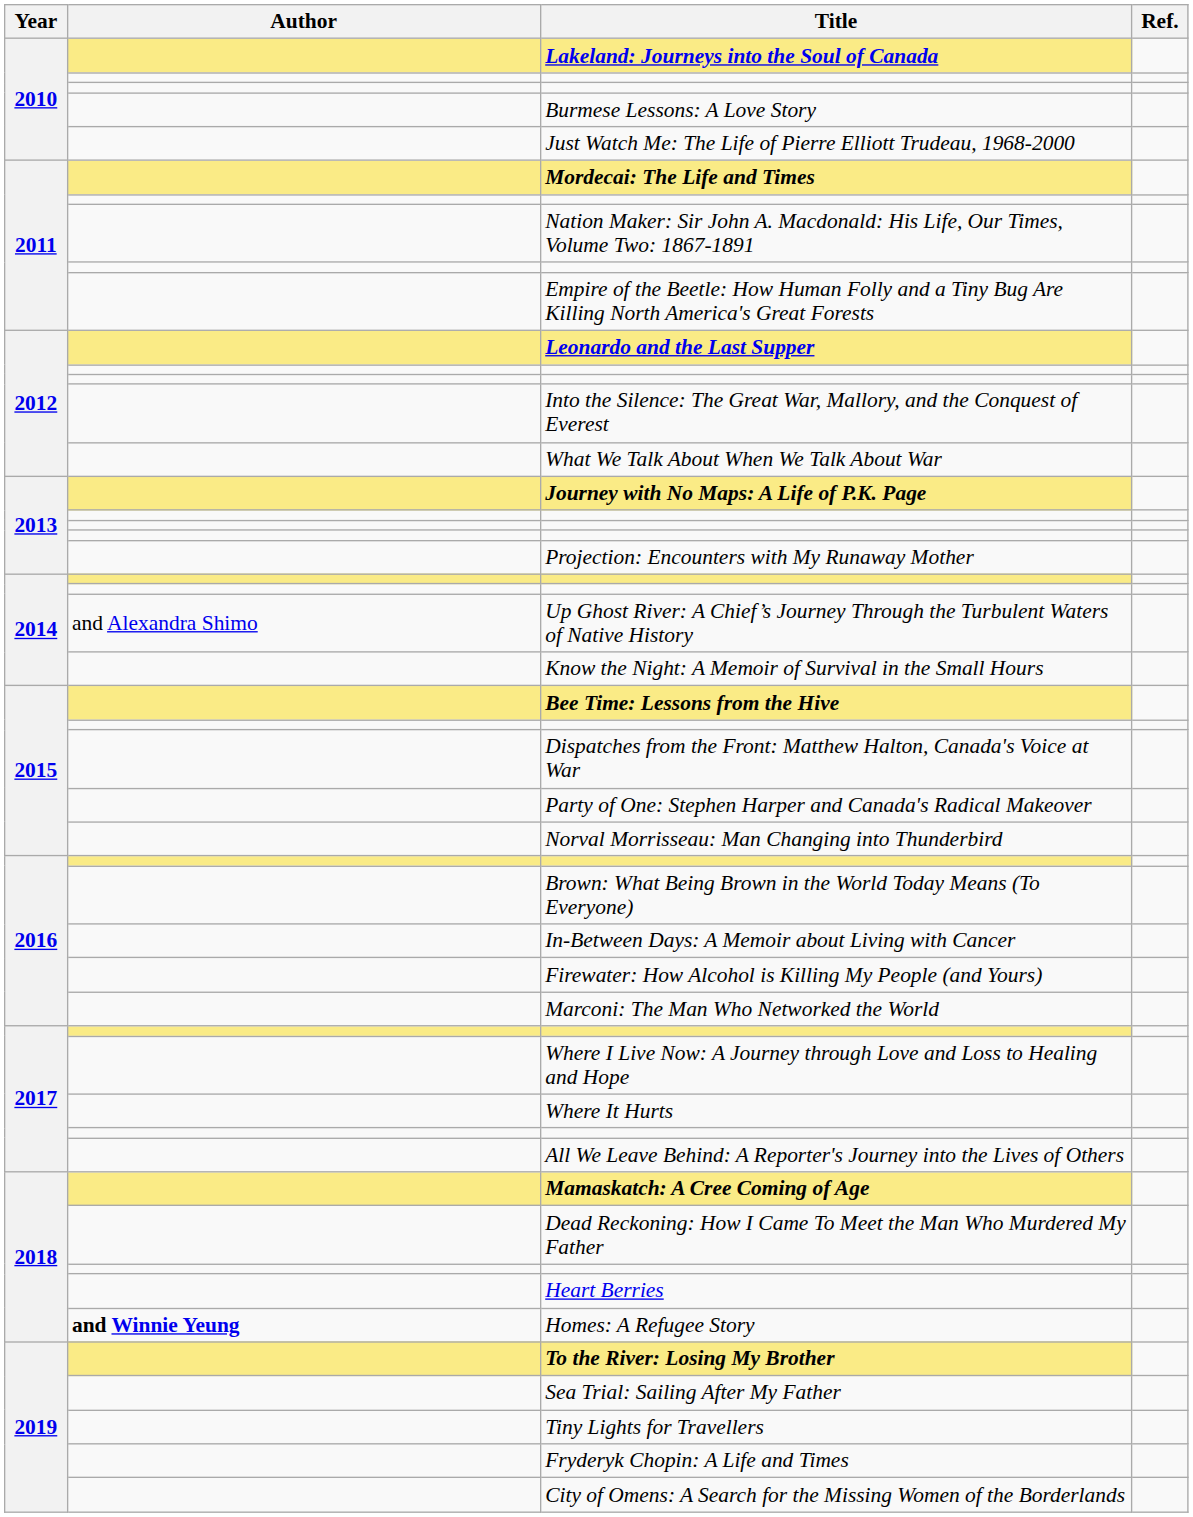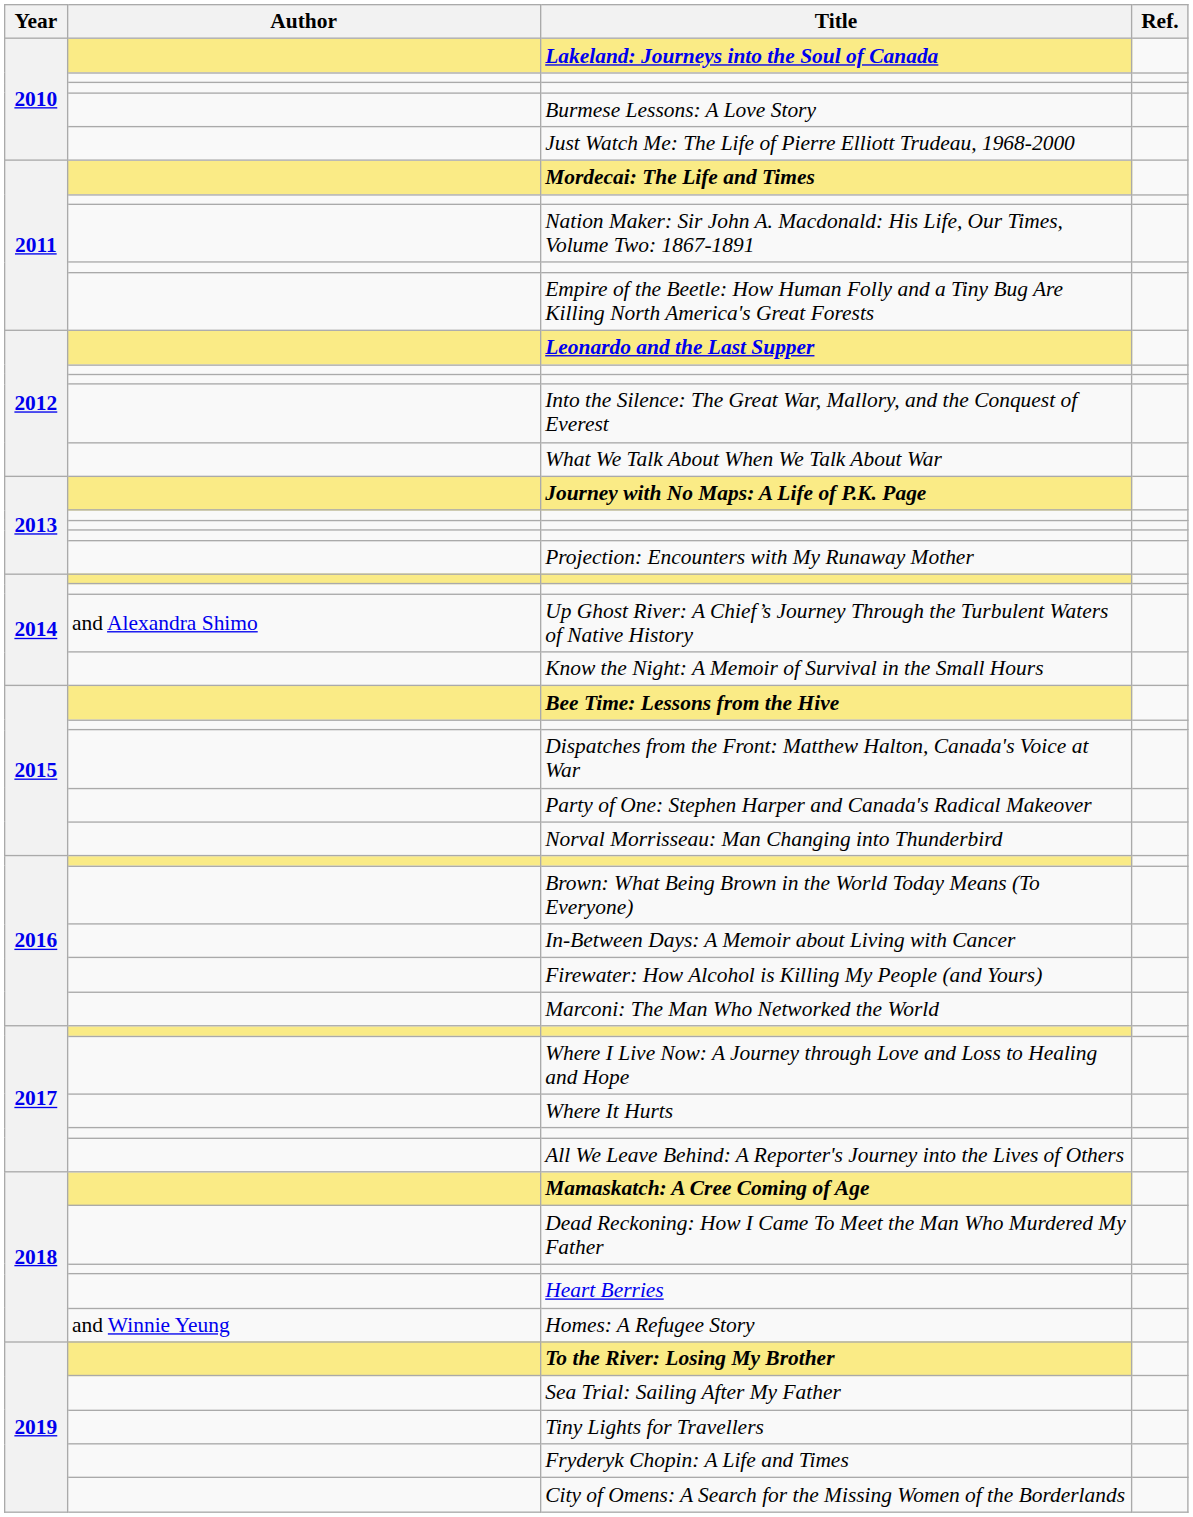(156, 1324) bold -> (151, 1324) normal
